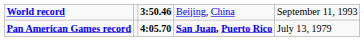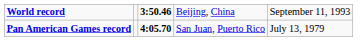(224, 28) bold -> (221, 28) normal
